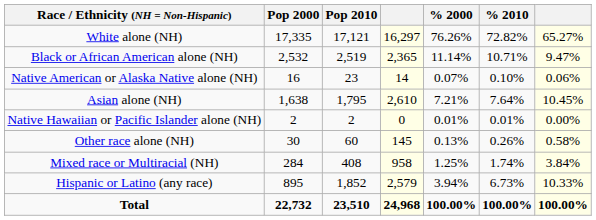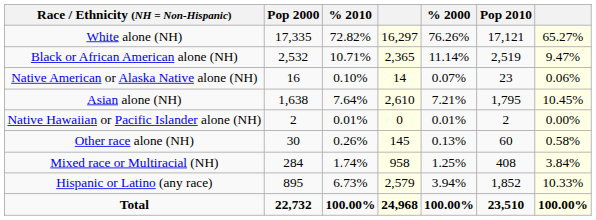columns swapped: (351, 15) <-> (507, 15)
